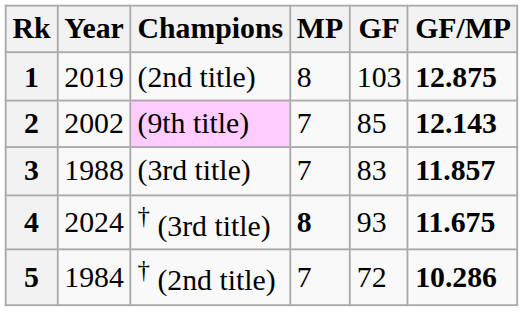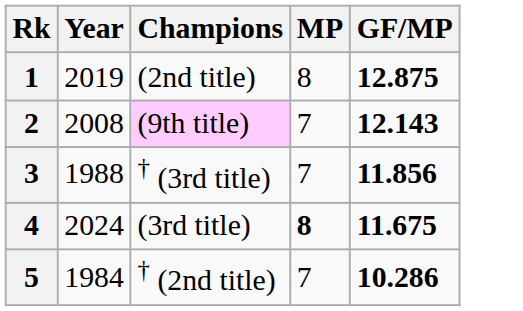- column: (379, 28)
(94, 123) 2002 -> (94, 123) 2008
(194, 170) (3rd title) -> (204, 174) † (3rd title)
(455, 170) 11.857 -> (397, 174) 11.856
(204, 221) † (3rd title) -> (194, 225) (3rd title)
